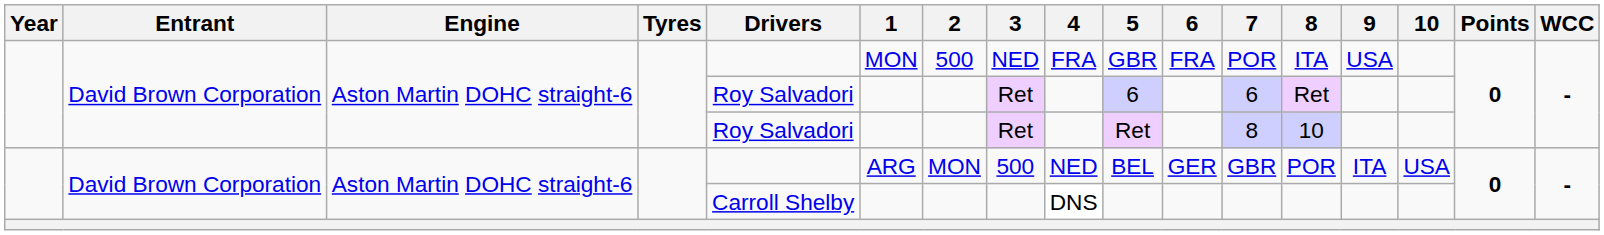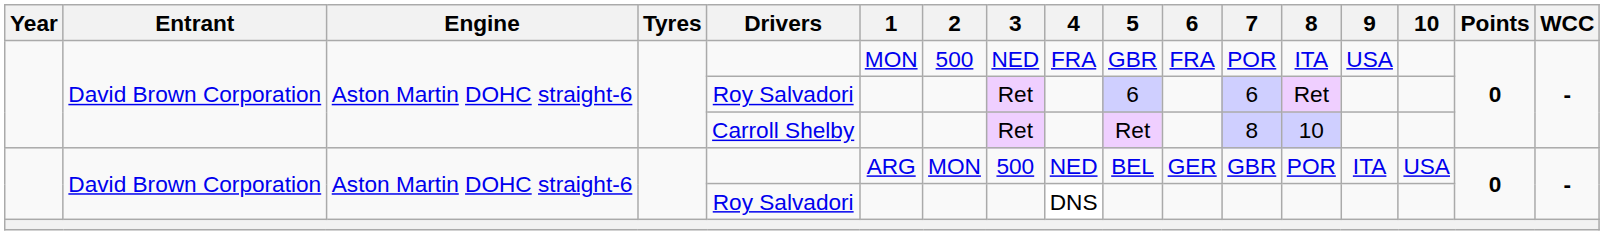(783, 130) Roy Salvadori -> (783, 130) Carroll Shelby
(783, 202) Carroll Shelby -> (783, 202) Roy Salvadori
